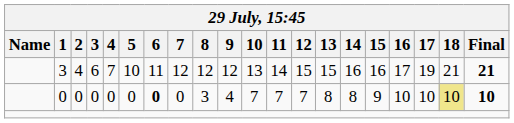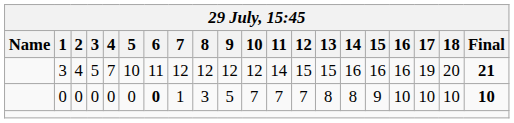(95, 70) 6 -> (95, 70) 5
(254, 70) 13 -> (254, 70) 12
(402, 70) 17 -> (402, 70) 16
(451, 70) 21 -> (451, 70) 20
(180, 96) 0 -> (180, 96) 1
(230, 96) 4 -> (230, 96) 5
(451, 96) khaki background -> (451, 96) no background
